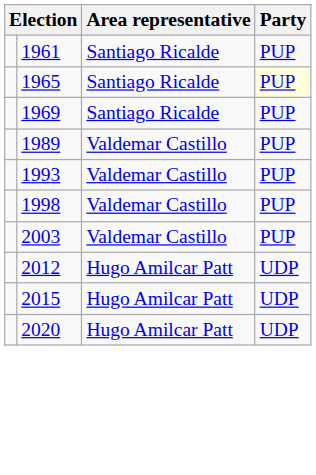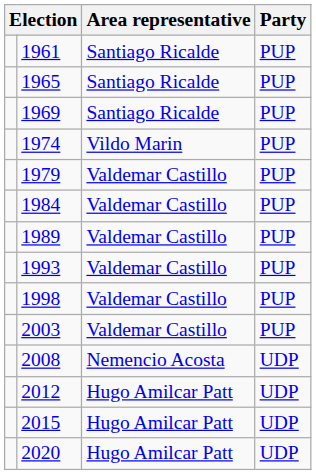(278, 81) lightyellow background -> (278, 81) no background
+ row: (41, 143)
+ row: (41, 174)
+ row: (41, 205)
+ row: (41, 360)
